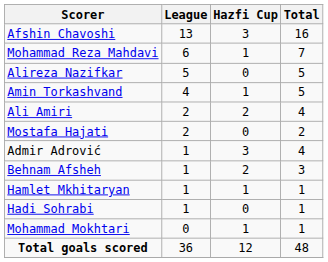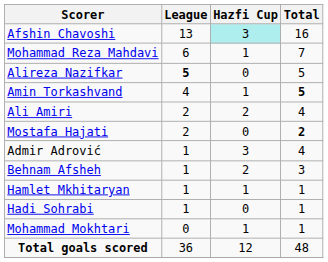(246, 34) no background -> (246, 34) paleturquoise background
(186, 73) normal -> (186, 73) bold
(302, 92) normal -> (302, 92) bold
(302, 131) normal -> (302, 131) bold
